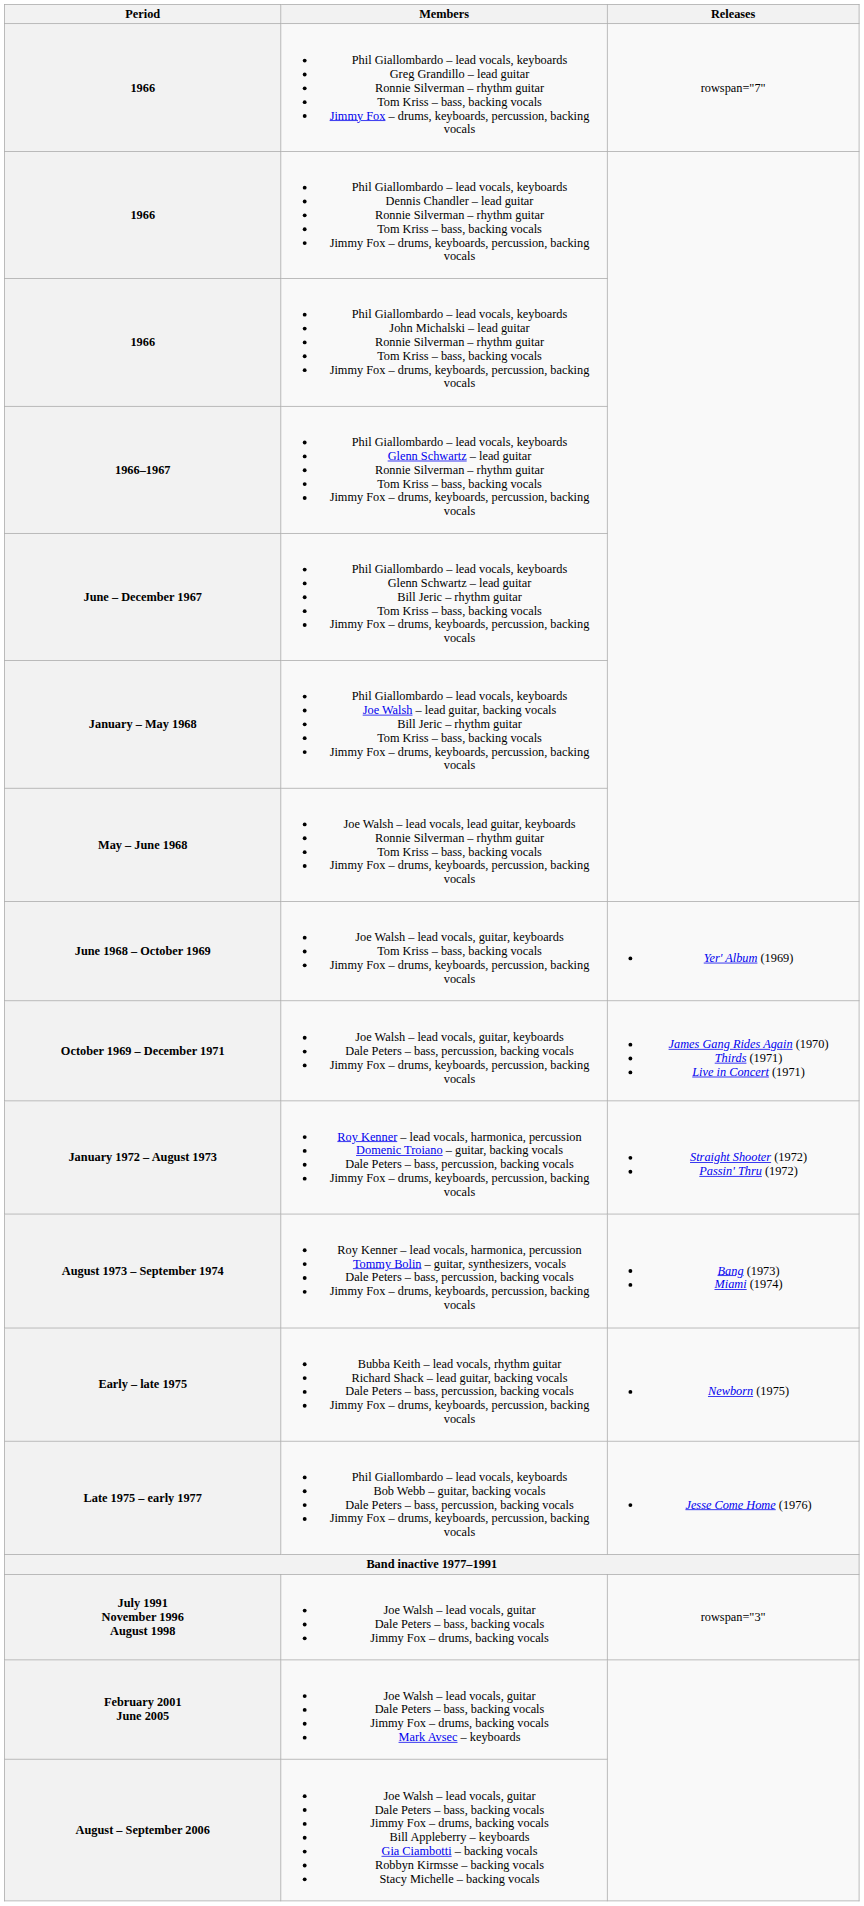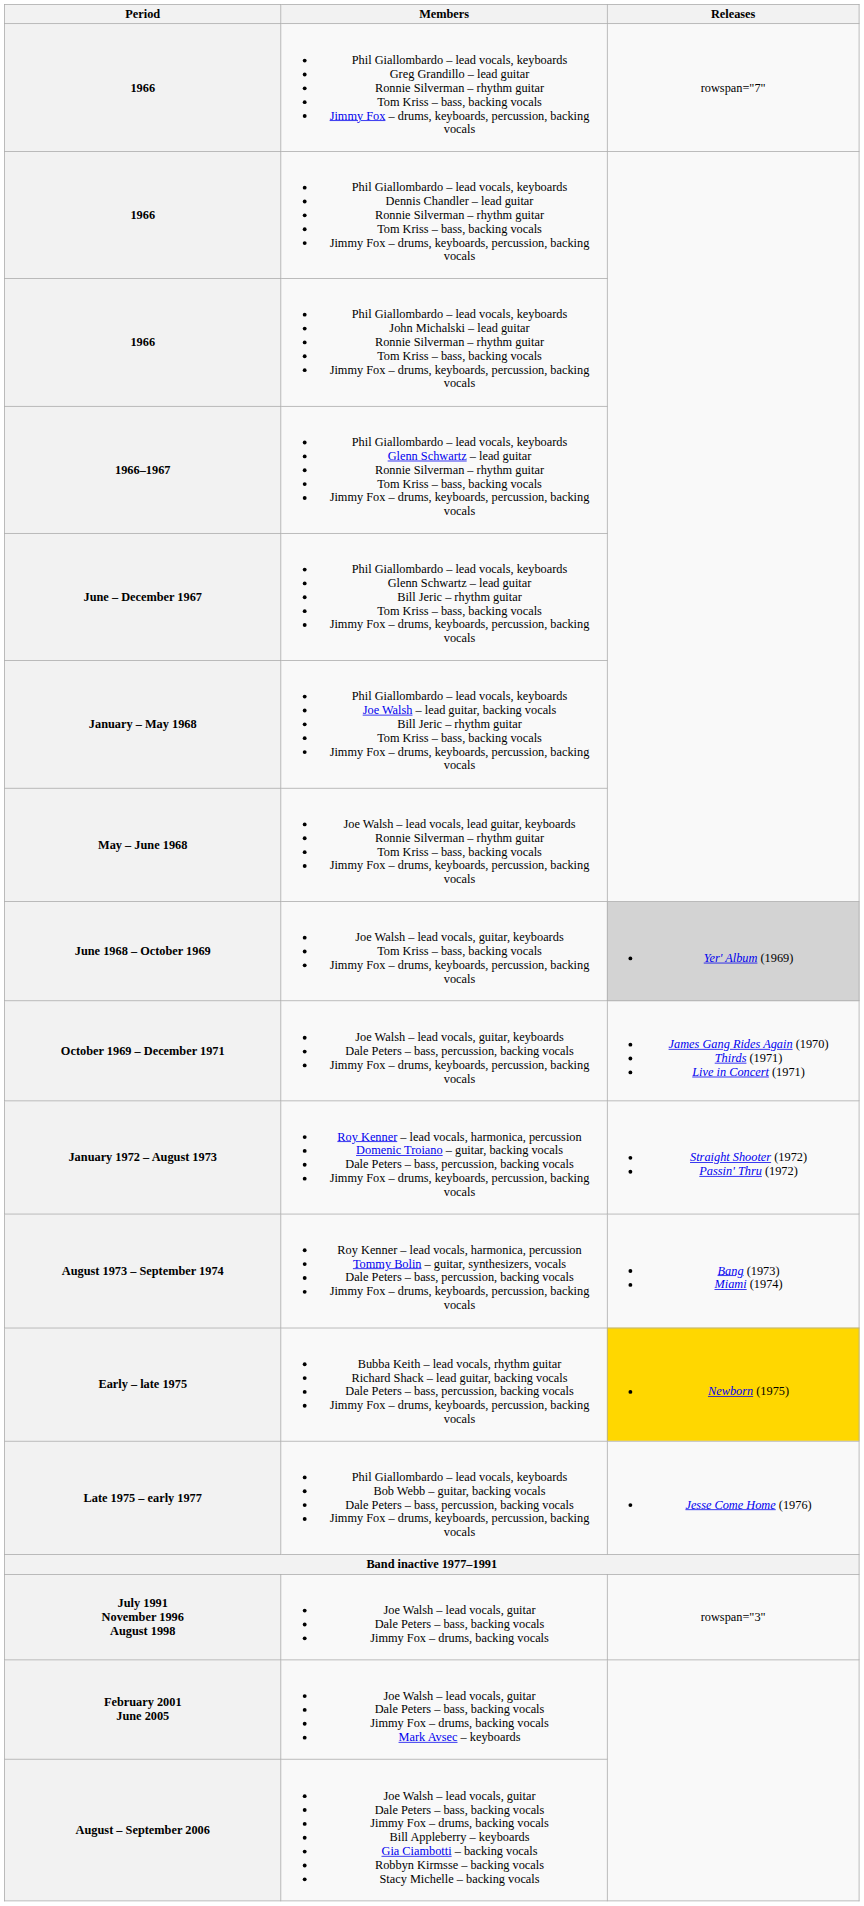(733, 958) no background -> (733, 958) lightgrey background
(733, 1391) no background -> (733, 1391) gold background
